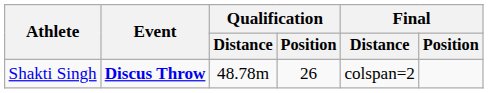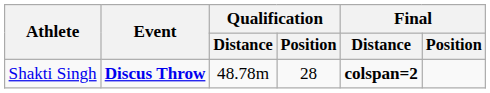(309, 74) 26 -> (309, 74) 28
(380, 74) normal -> (381, 74) bold
